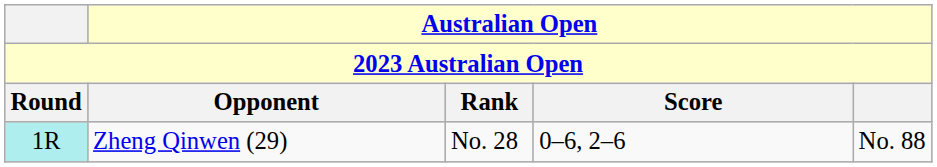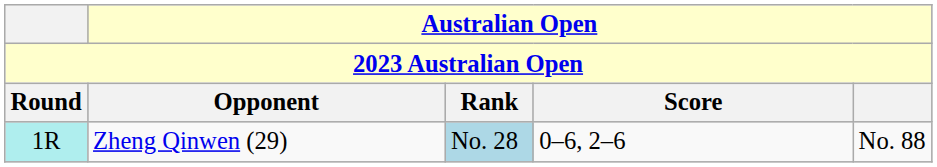(484, 141) no background -> (484, 141) lightblue background
